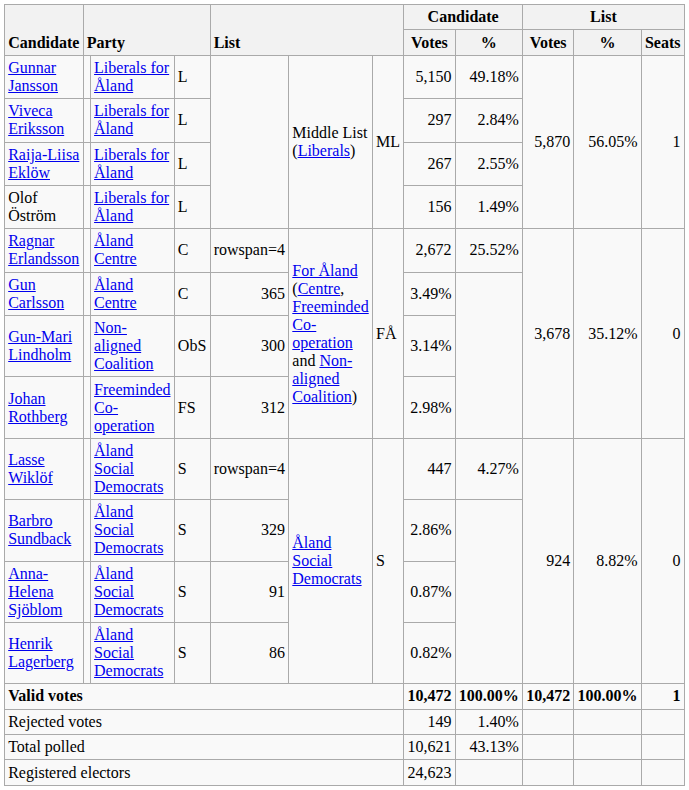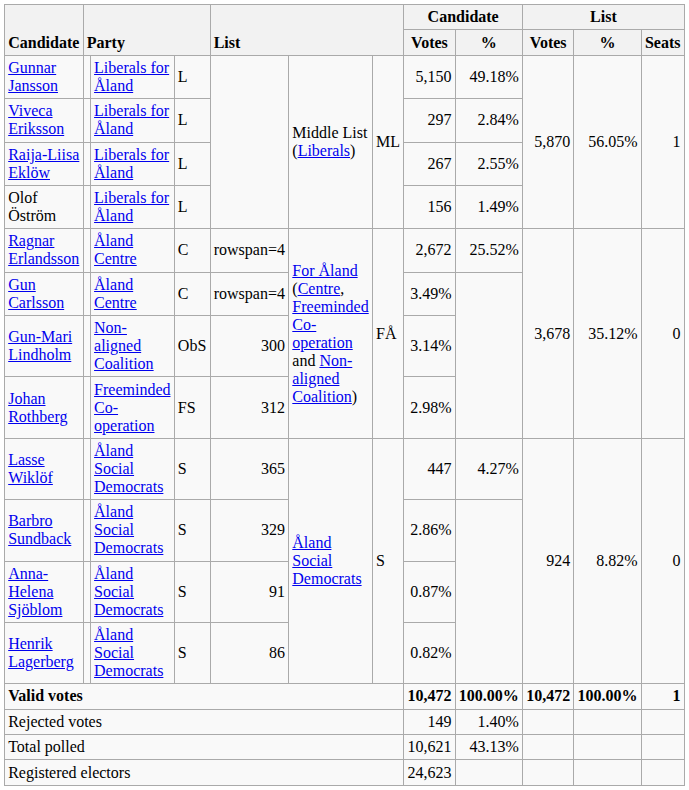(273, 293) 365 -> (249, 293) rowspan=4
(249, 468) rowspan=4 -> (273, 468) 365
